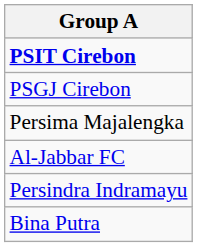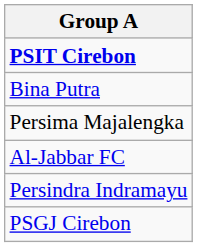(70, 88) PSGJ Cirebon -> (55, 88) Bina Putra
(55, 223) Bina Putra -> (70, 223) PSGJ Cirebon
